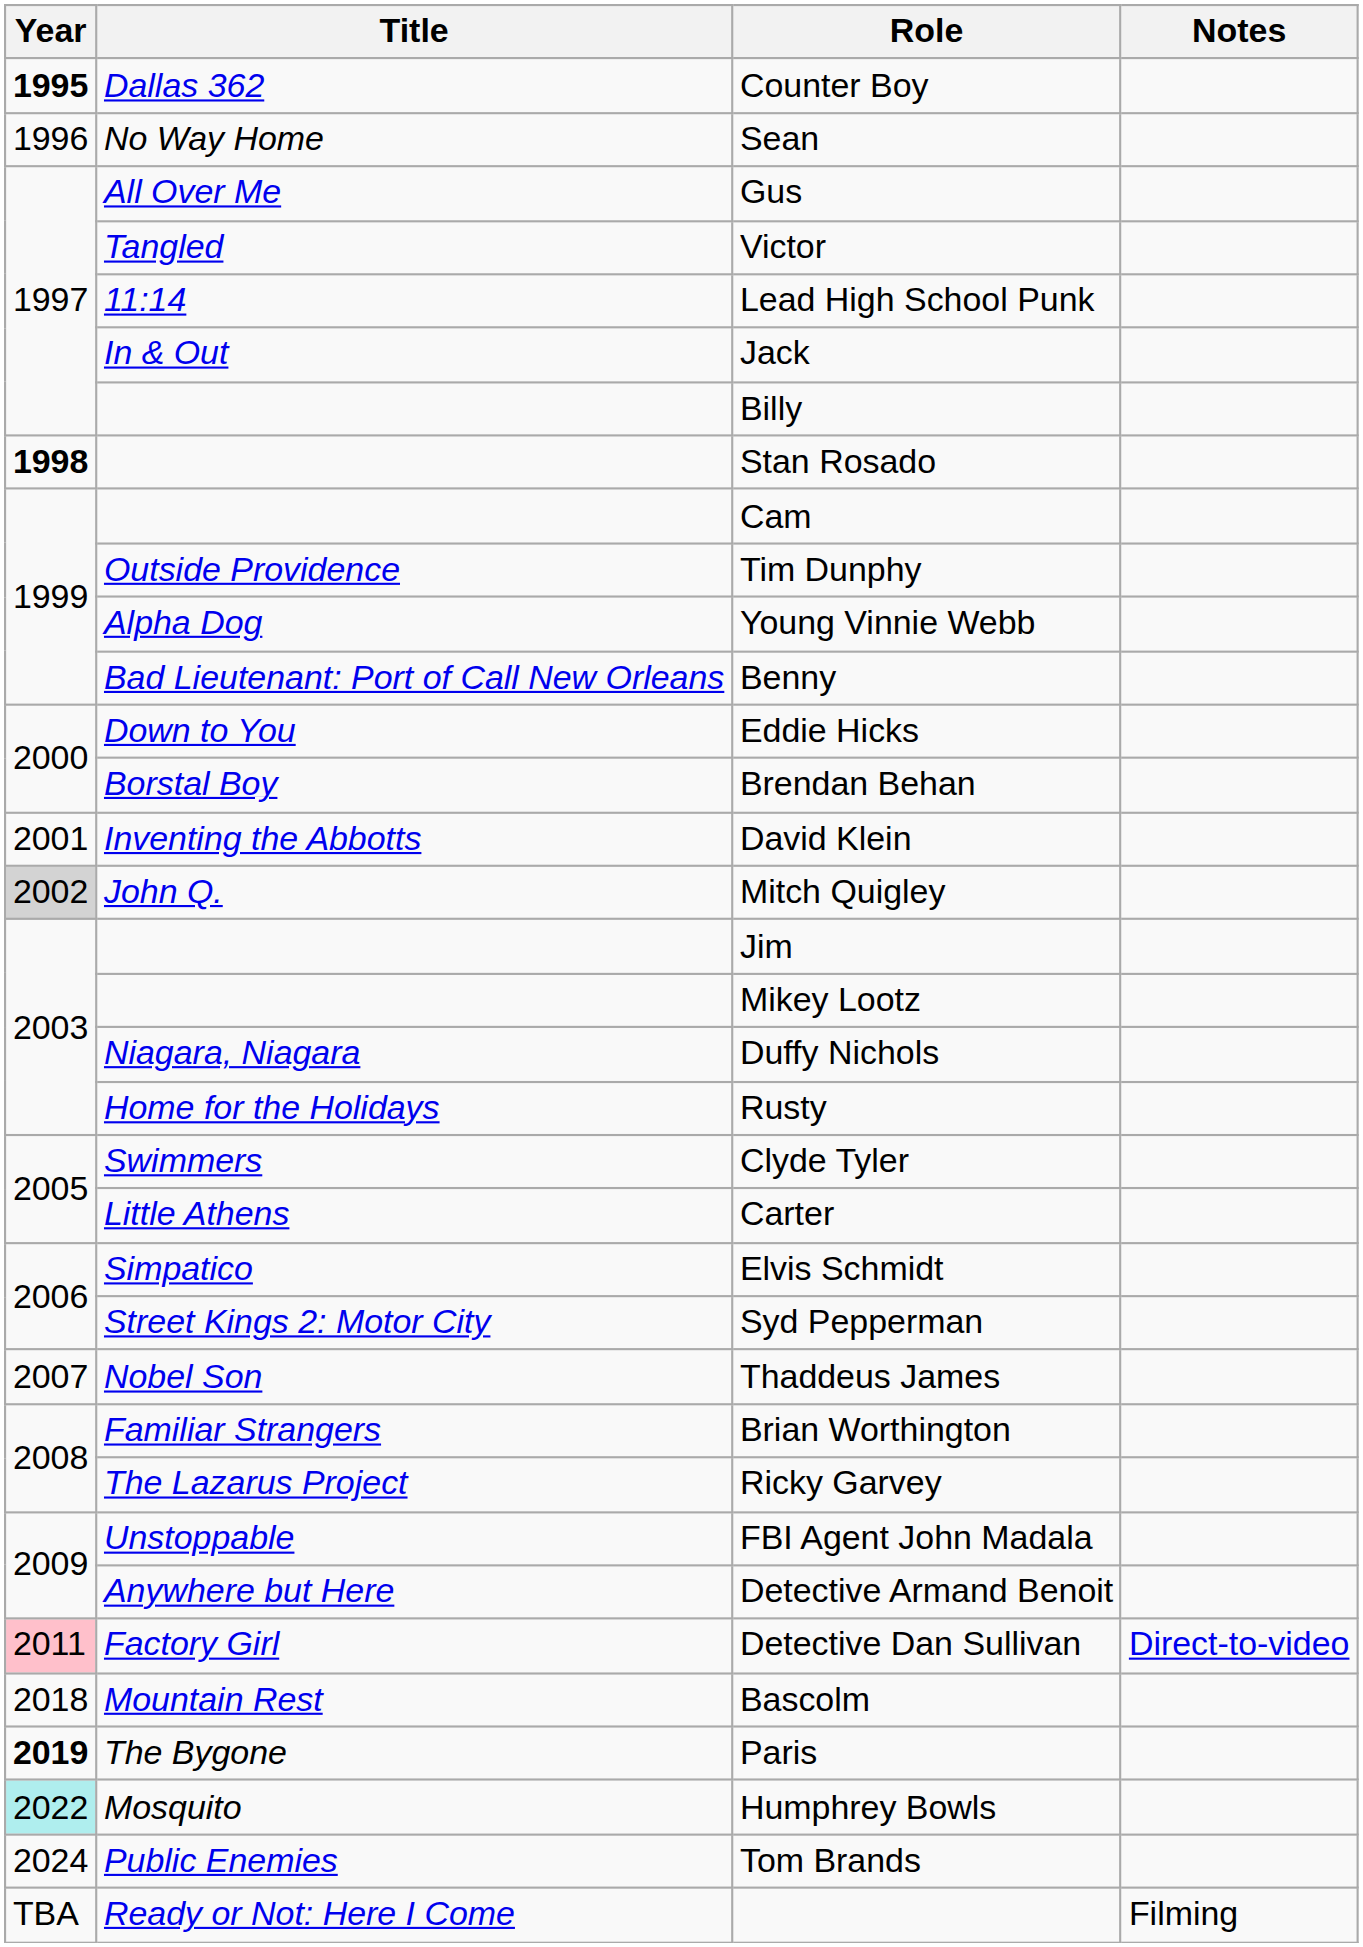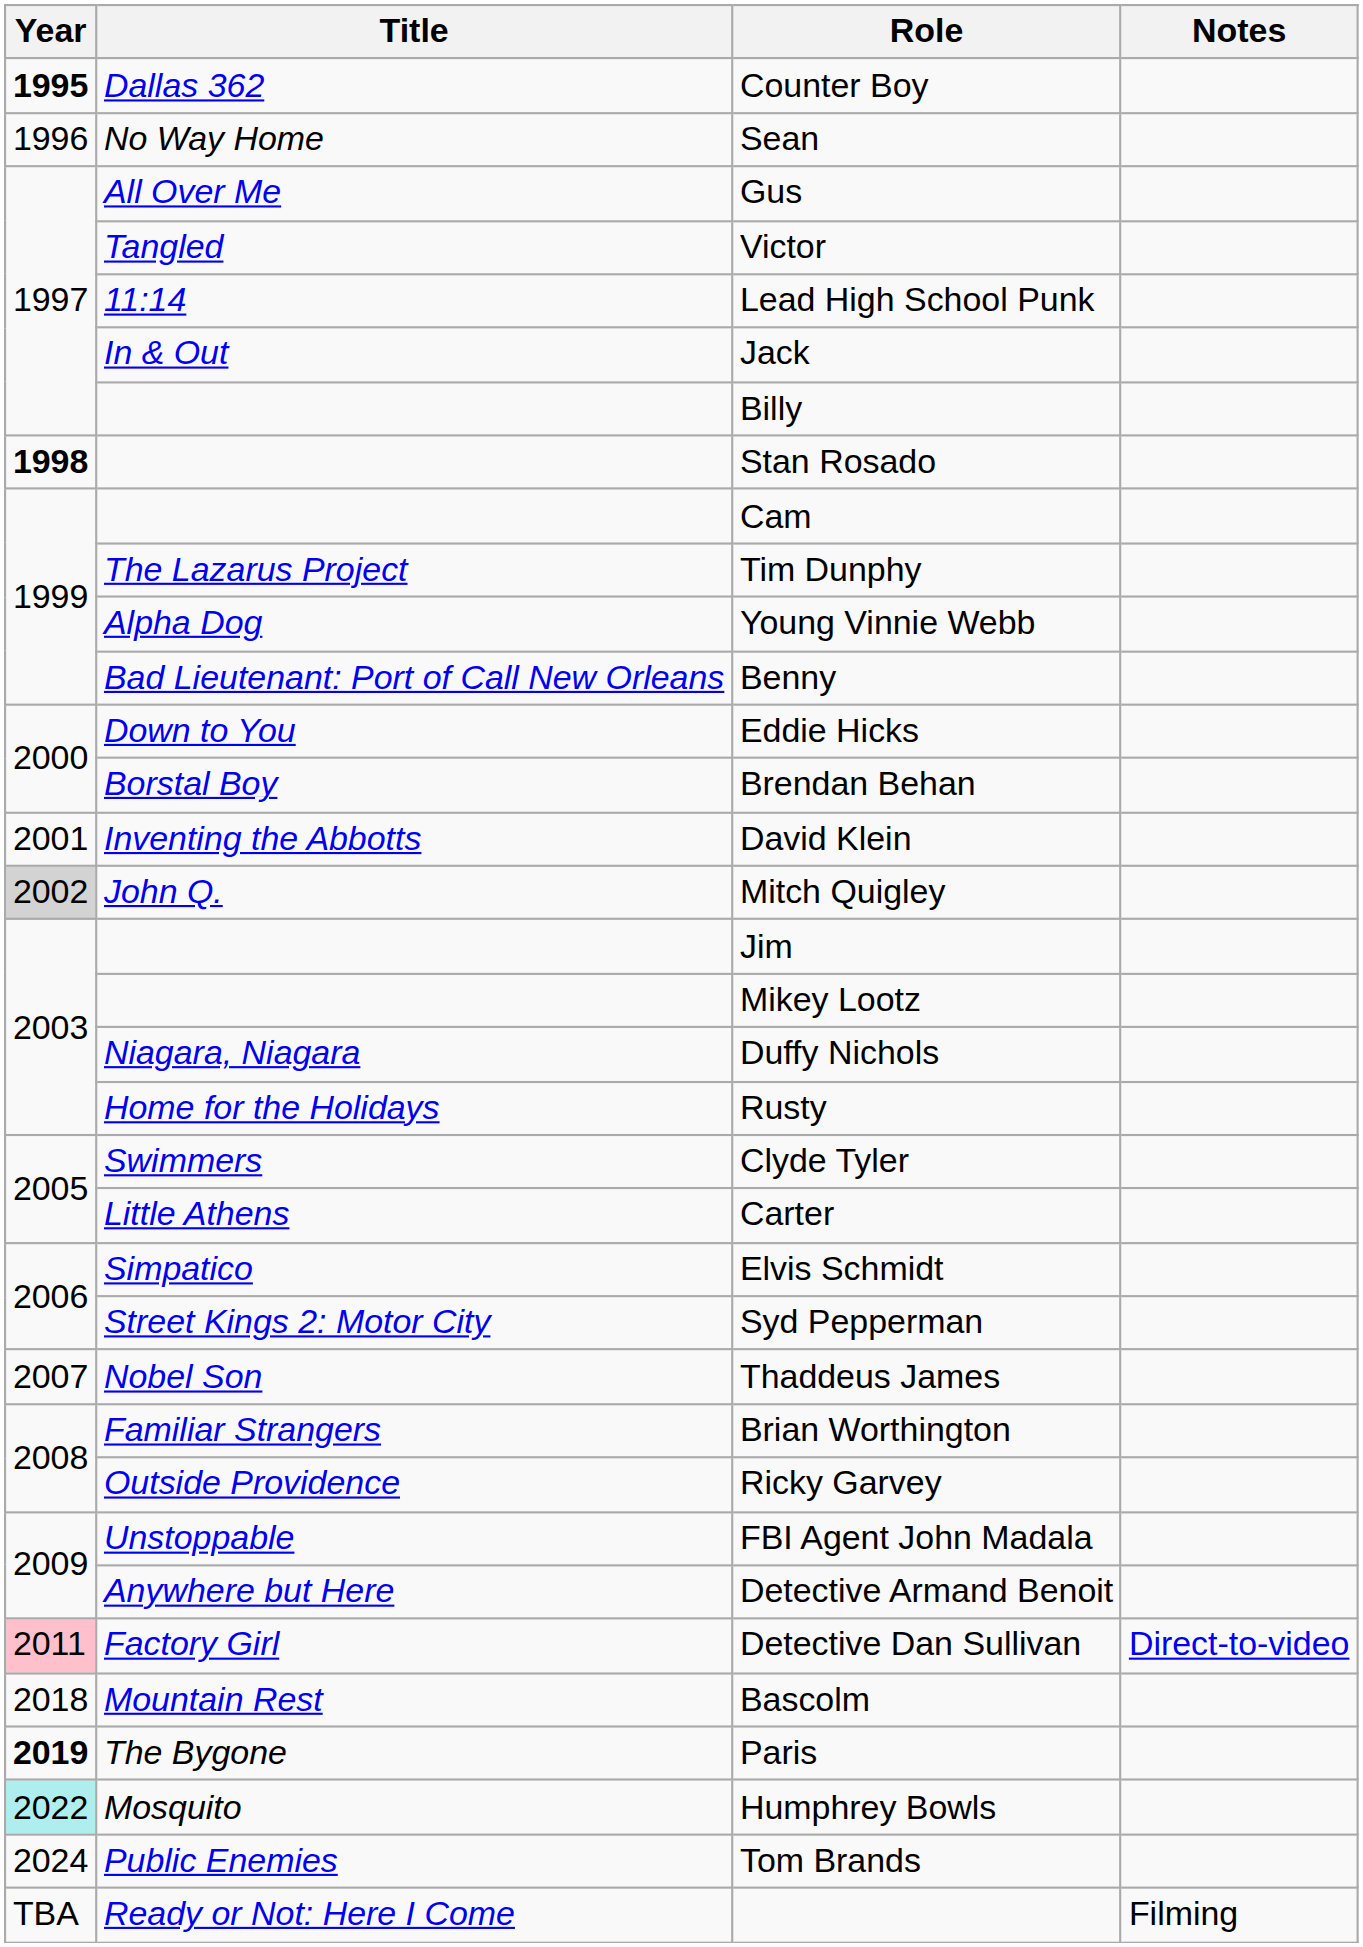(252, 569) Outside Providence -> (256, 569) The Lazarus Project
(256, 1483) The Lazarus Project -> (252, 1483) Outside Providence
